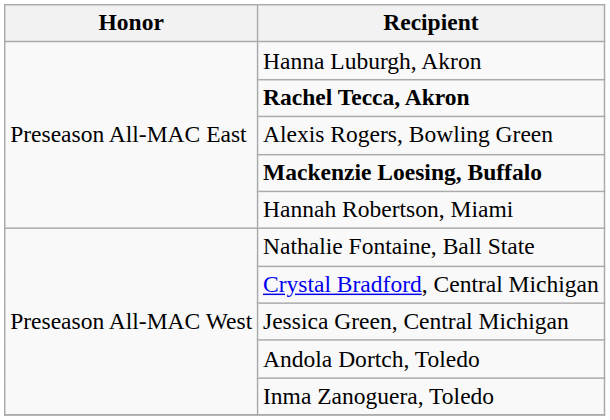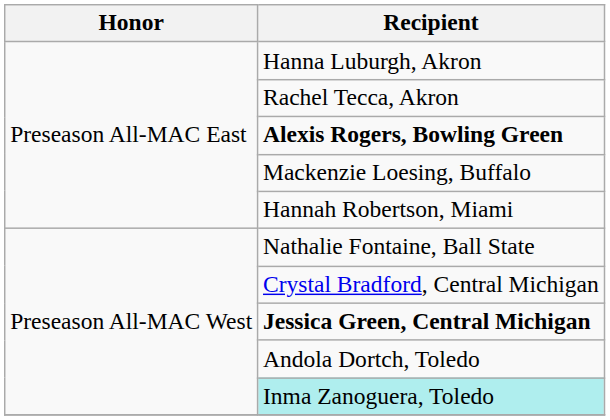(366, 97) bold -> (361, 97) normal
(408, 135) normal -> (413, 135) bold
(402, 172) bold -> (397, 172) normal
(416, 321) normal -> (427, 321) bold
(379, 396) no background -> (379, 396) paleturquoise background
